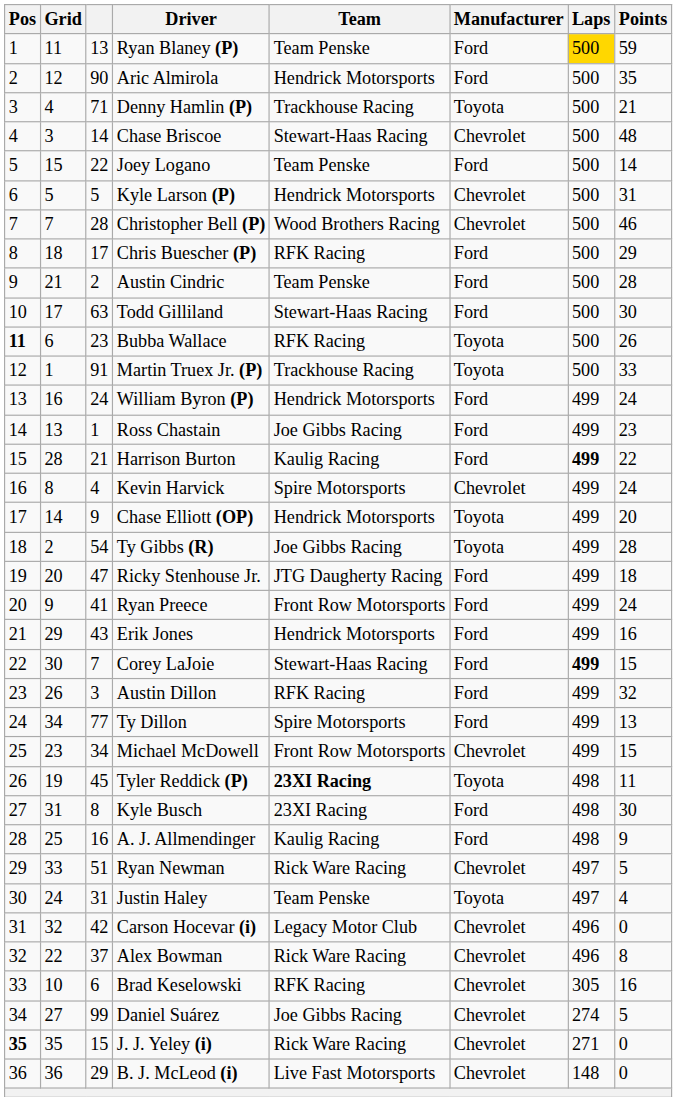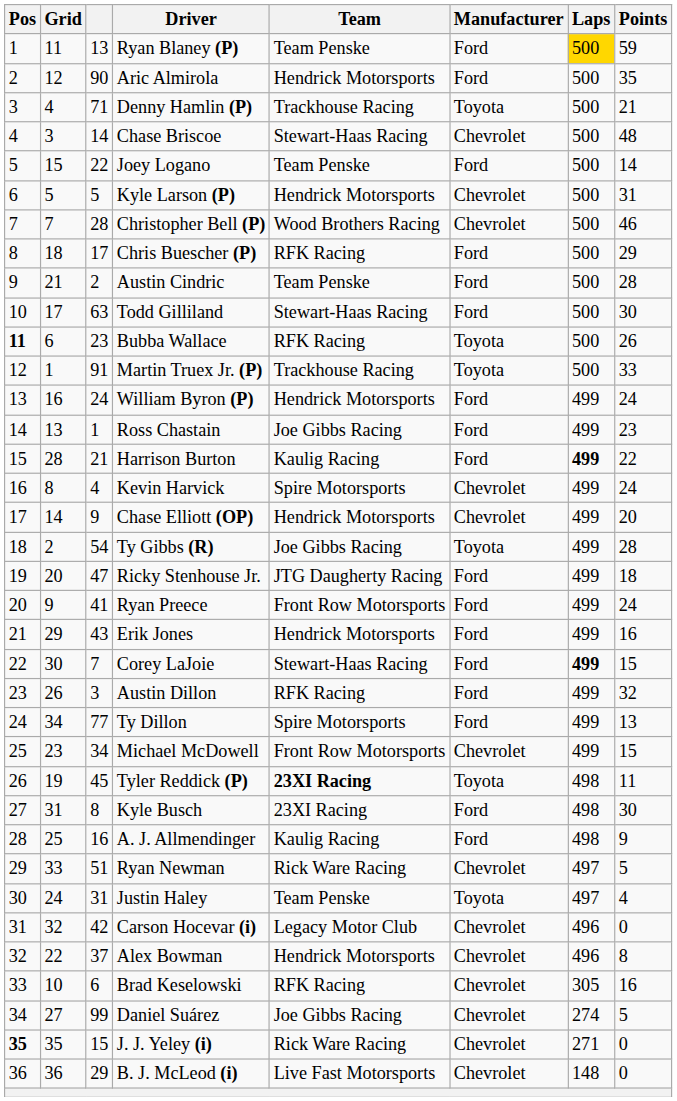(479, 516) Toyota -> (490, 516) Chevrolet
(340, 956) Rick Ware Racing -> (354, 956) Hendrick Motorsports
